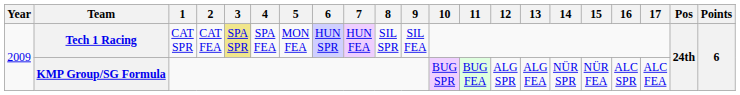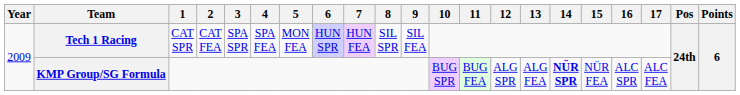(238, 40) khaki background -> (238, 40) no background
(566, 73) normal -> (566, 73) bold
